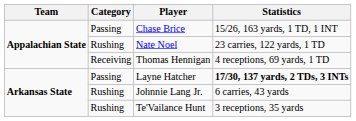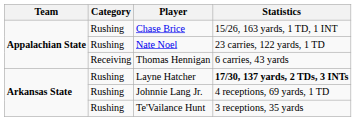(106, 28) Passing -> (107, 28) Rushing
(272, 60) 4 receptions, 69 yards, 1 TD -> (252, 60) 6 carries, 43 yards
(106, 76) Passing -> (107, 76) Rushing
(252, 92) 6 carries, 43 yards -> (272, 92) 4 receptions, 69 yards, 1 TD
